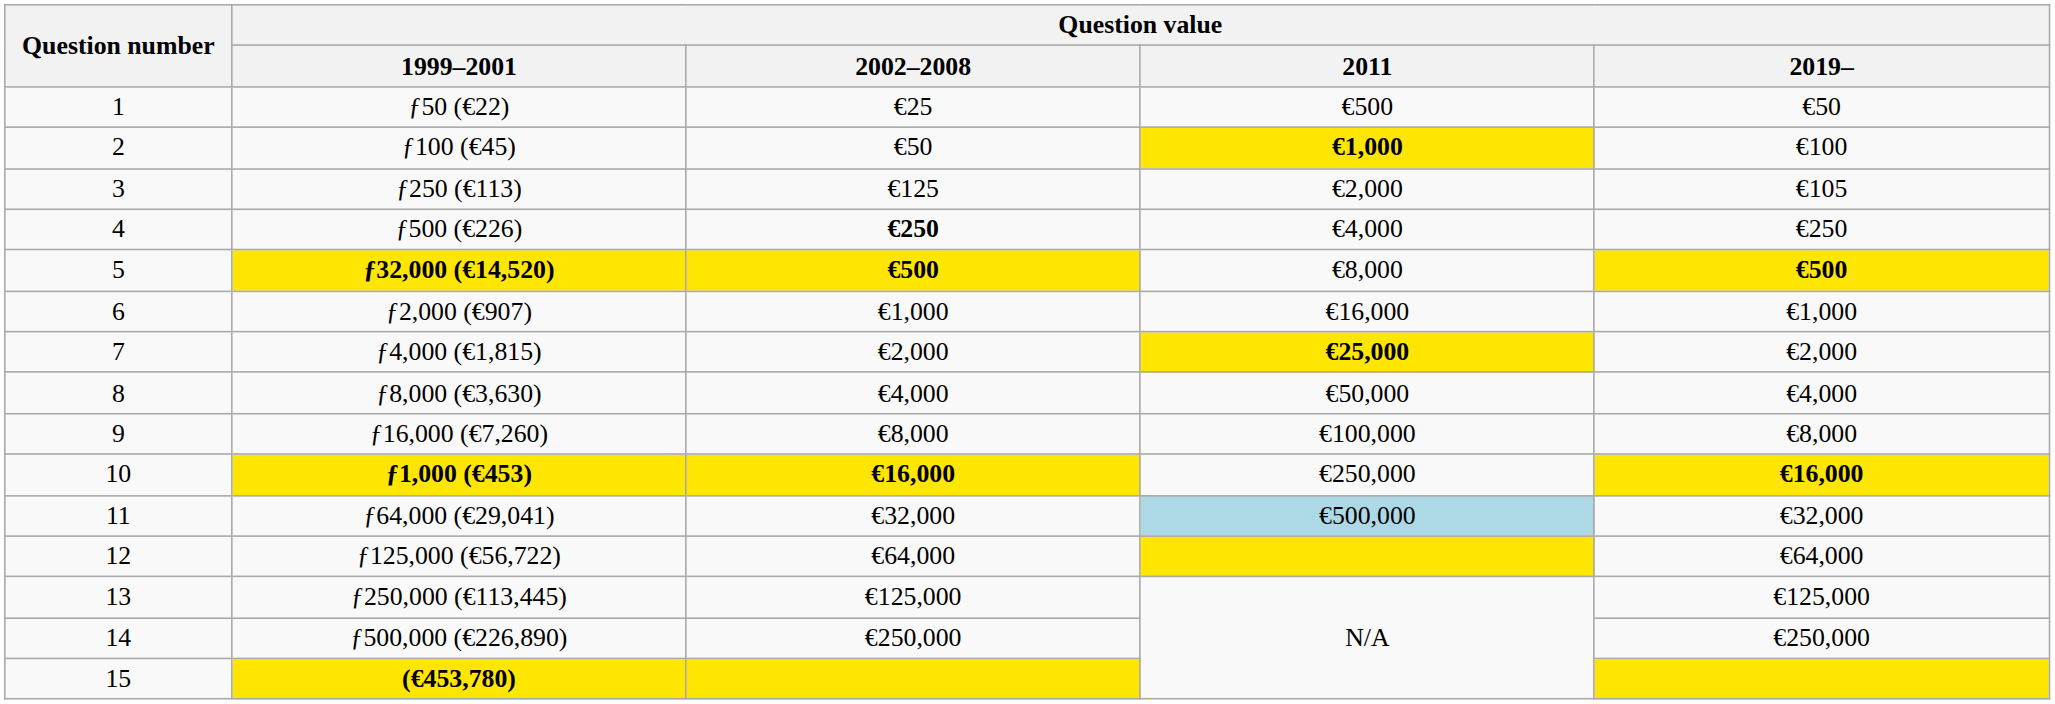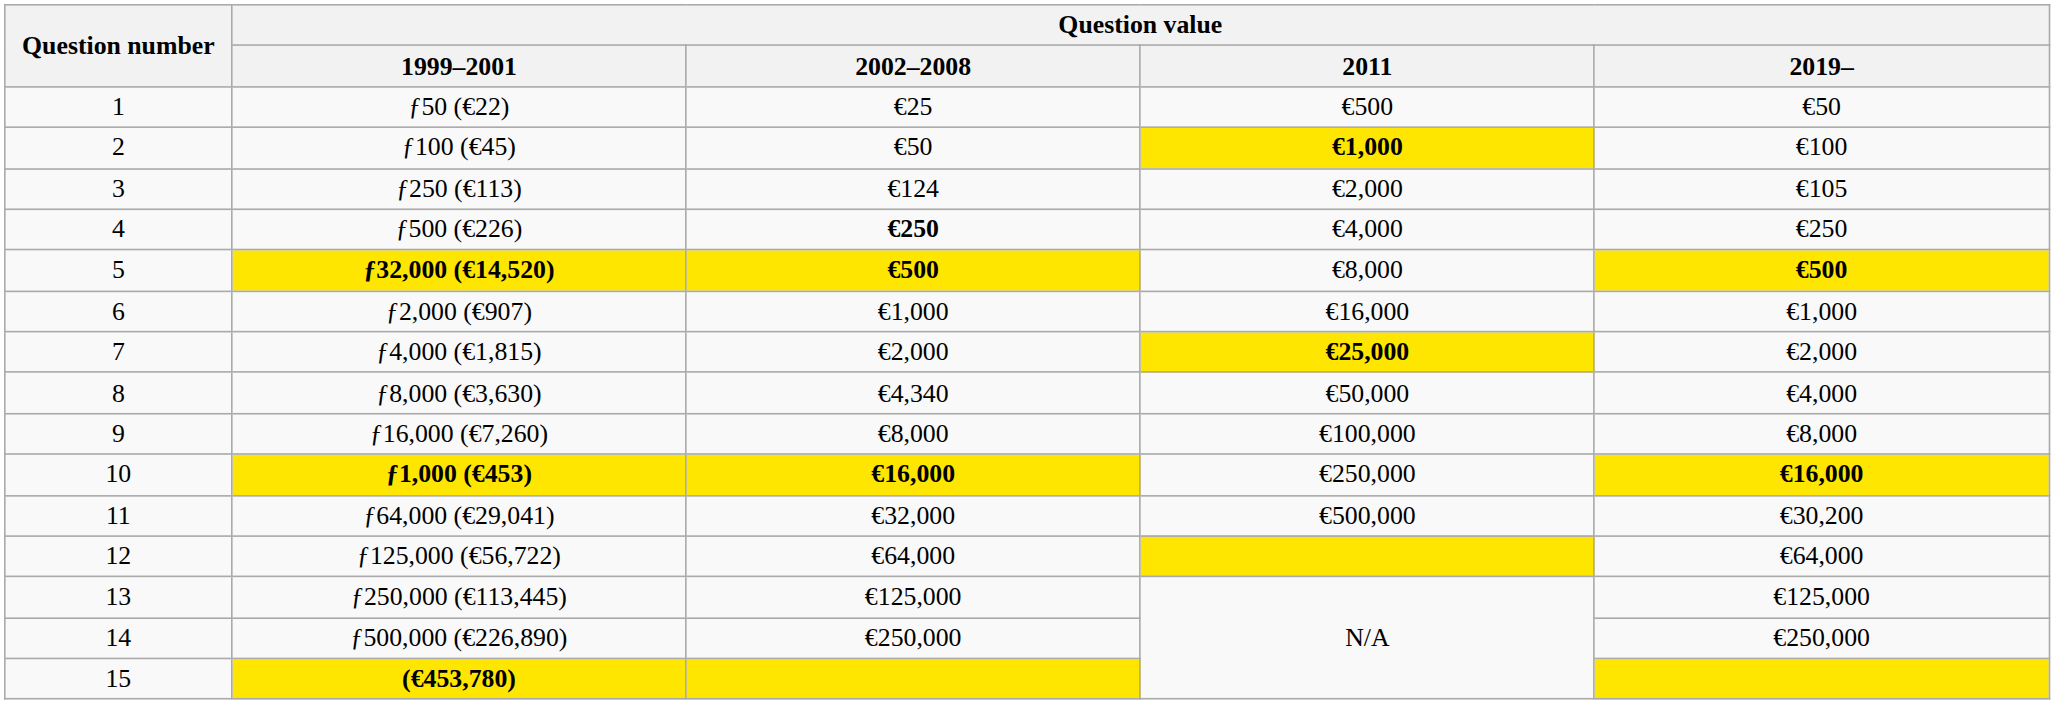(913, 188) €125 -> (913, 188) €124
(913, 392) €4,000 -> (913, 392) €4,340
(1367, 515) lightblue background -> (1367, 515) no background
(1822, 515) €32,000 -> (1822, 515) €30,200
